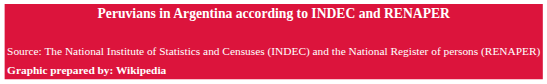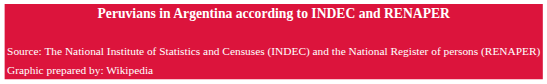(87, 69) bold -> (80, 70) normal
